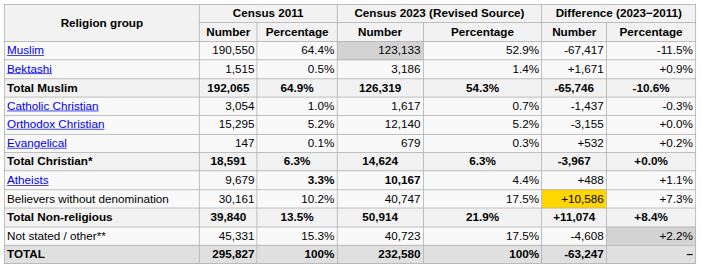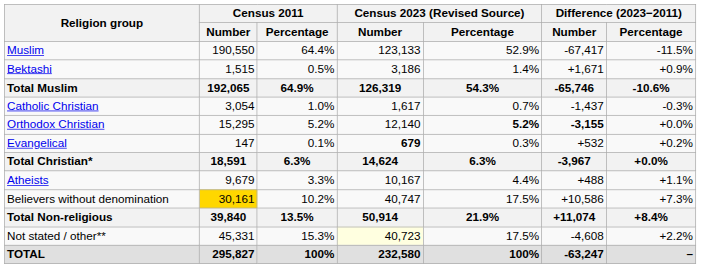(399, 50) lightgrey background -> (399, 50) no background
(526, 124) normal -> (526, 124) bold
(587, 124) normal -> (587, 124) bold
(411, 143) normal -> (411, 143) bold
(321, 180) bold -> (321, 180) normal
(403, 180) bold -> (403, 180) normal
(237, 198) no background -> (237, 198) gold background
(583, 198) gold background -> (583, 198) no background
(403, 236) no background -> (403, 236) lightyellow background
(676, 236) lightgrey background -> (676, 236) no background
